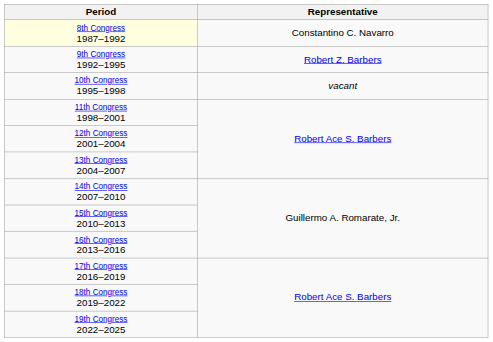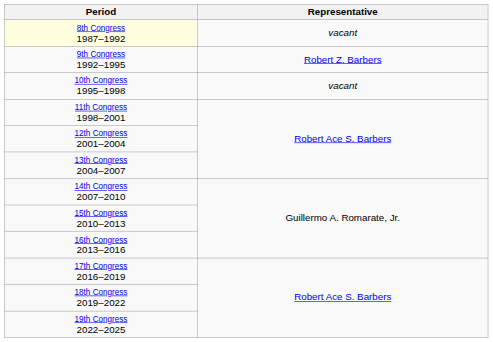(343, 33) Constantino C. Navarro -> (343, 33) vacant
